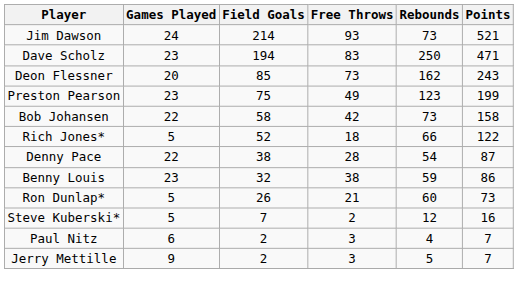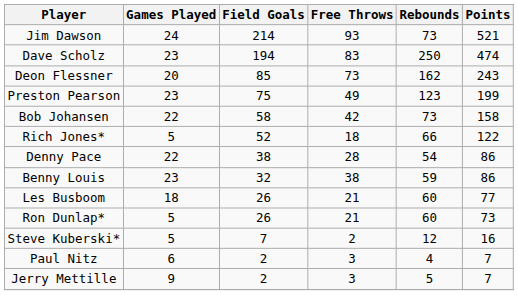(488, 55) 471 -> (488, 55) 474
(488, 157) 87 -> (488, 157) 86
+ row: (64, 198)
